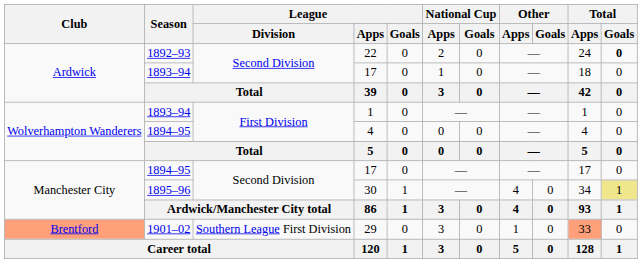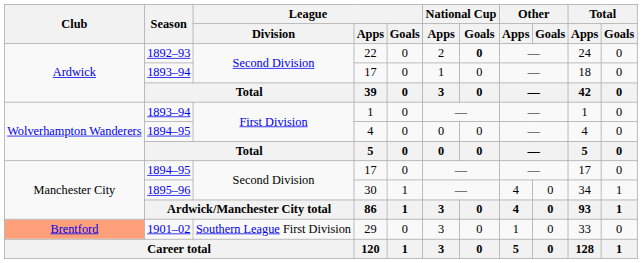(479, 53) normal -> (479, 53) bold
(619, 53) bold -> (619, 53) normal
(619, 190) khaki background -> (619, 190) no background
(585, 229) lightsalmon background -> (585, 229) no background
